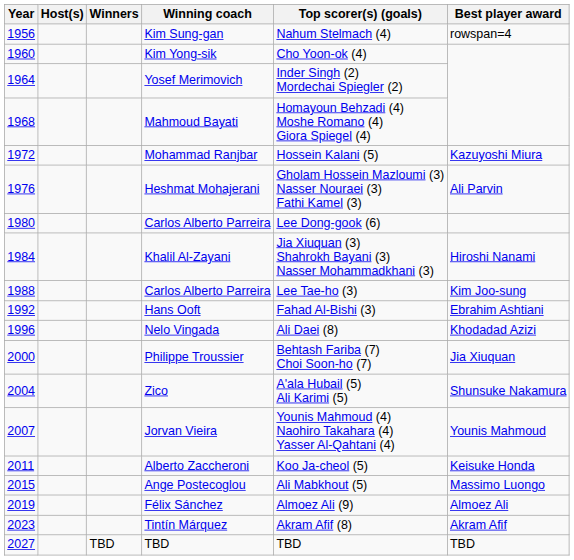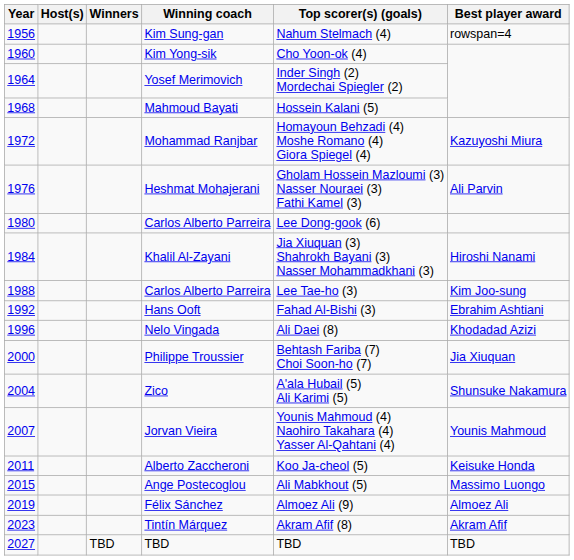(340, 121) Homayoun Behzadi (4) Moshe Romano (4) Giora Spiegel (4) -> (327, 107) Hossein Kalani (5)
(327, 155) Hossein Kalani (5) -> (340, 141) Homayoun Behzadi (4) Moshe Romano (4) Giora Spiegel (4)
